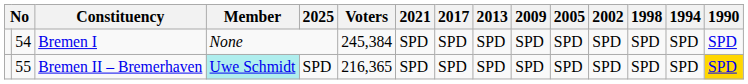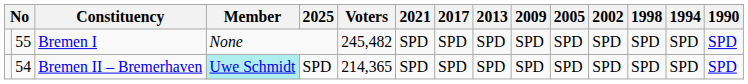(23, 41) 54 -> (23, 41) 55
(367, 41) 245,384 -> (367, 41) 245,482
(23, 66) 55 -> (23, 66) 54
(367, 66) 216,365 -> (367, 66) 214,365
(722, 66) gold background -> (722, 66) no background
